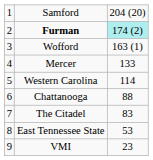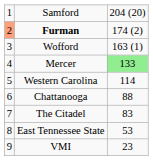(9, 30) no background -> (9, 30) lightsalmon background
(127, 30) paleturquoise background -> (127, 30) no background
(127, 63) no background -> (127, 63) lightgreen background
